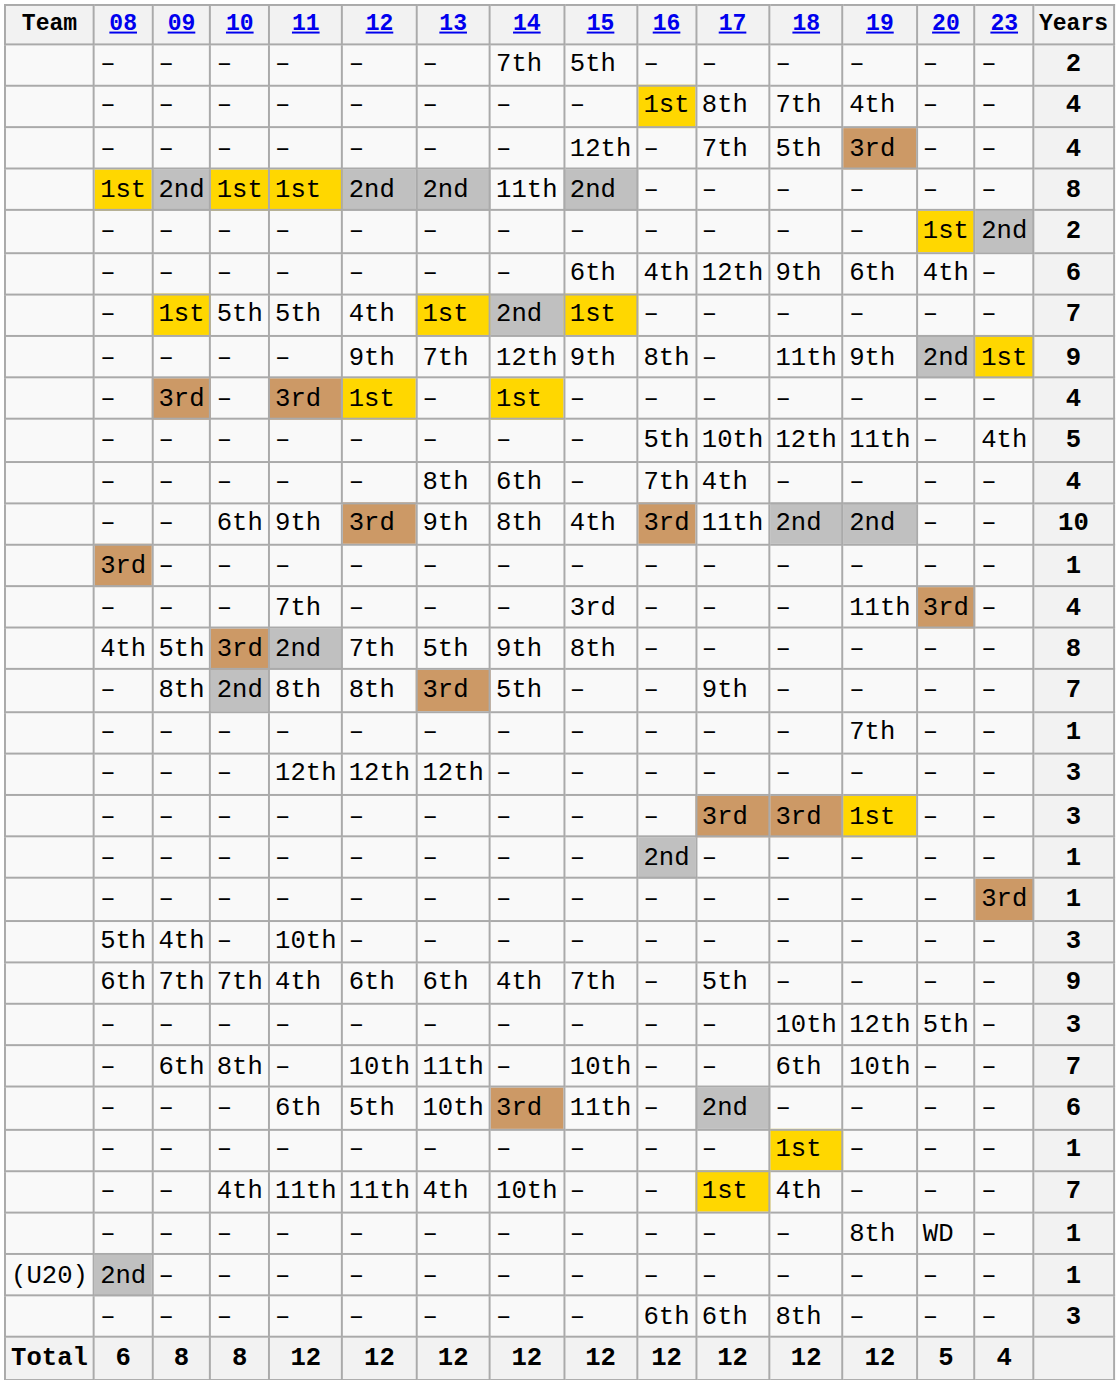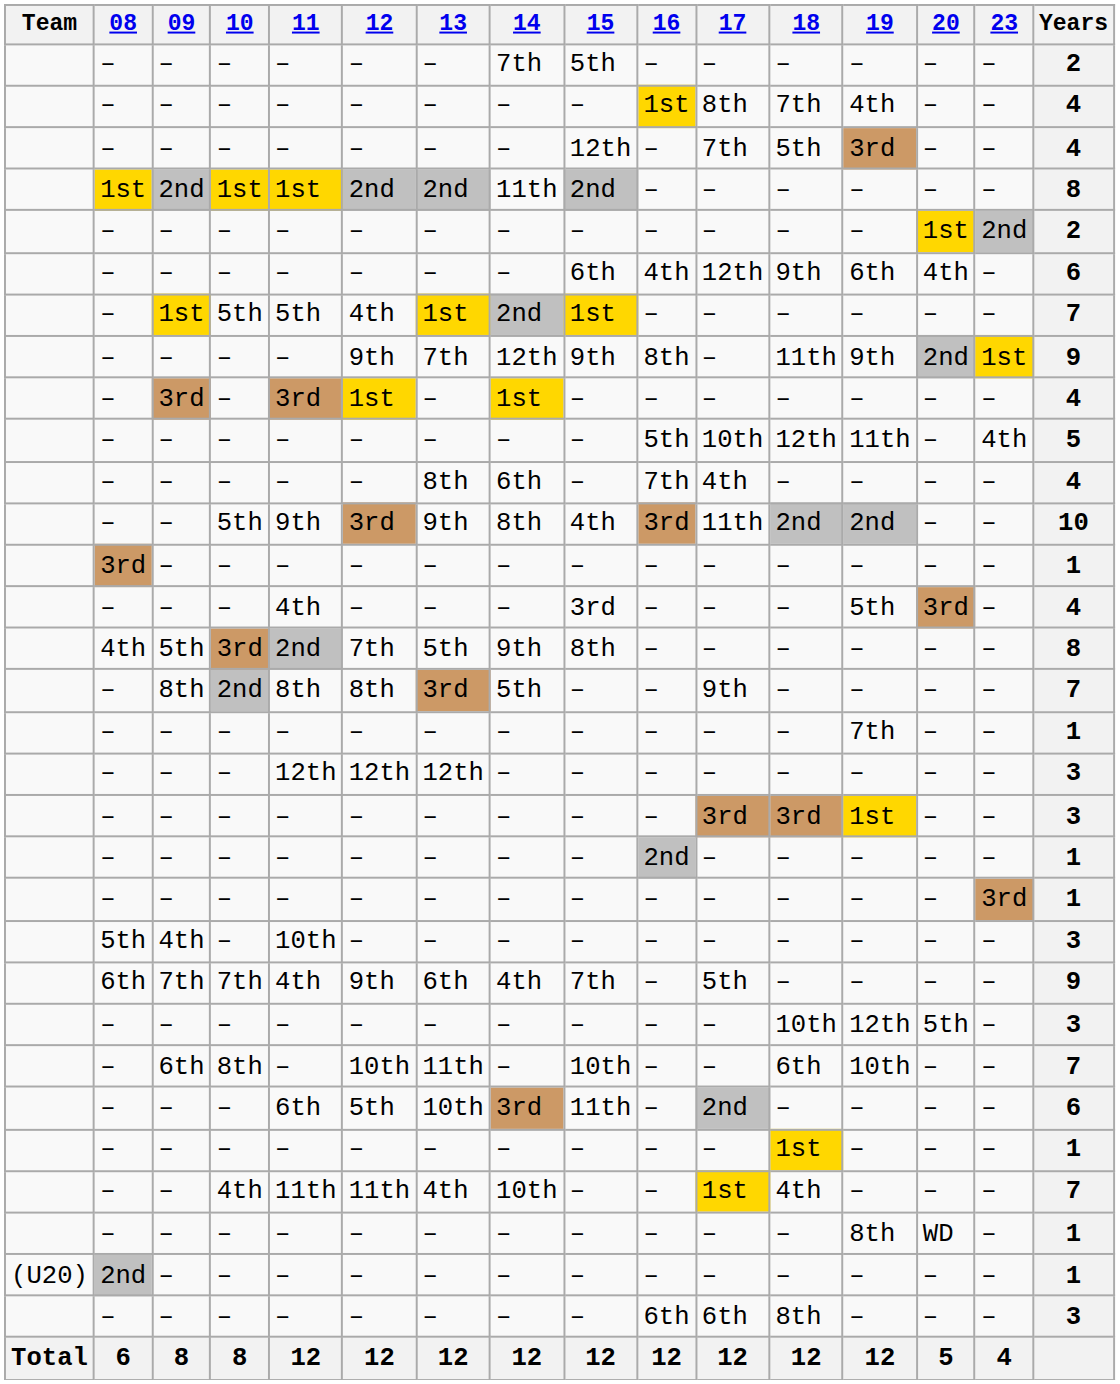(240, 524) 6th -> (240, 524) 5th
(298, 607) 7th -> (298, 607) 4th
(880, 607) 11th -> (872, 607) 5th
(372, 983) 6th -> (372, 983) 9th
